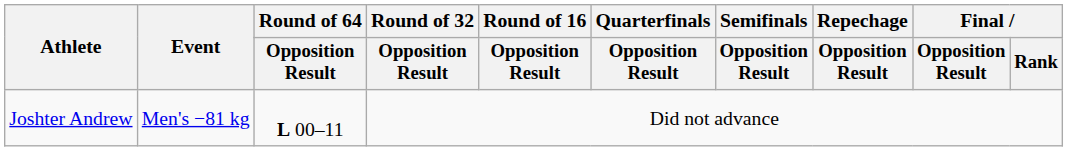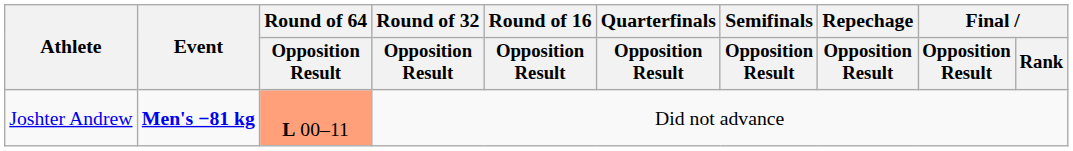(196, 118) normal -> (198, 118) bold
(310, 129) no background -> (316, 129) lightsalmon background
